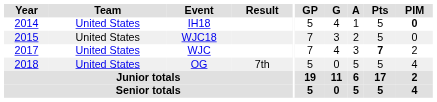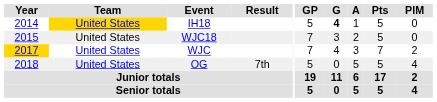(108, 24) no background -> (108, 24) gold background
(336, 24) normal -> (336, 24) bold
(415, 24) bold -> (415, 24) normal
(27, 51) no background -> (27, 51) gold background
(380, 51) bold -> (380, 51) normal
